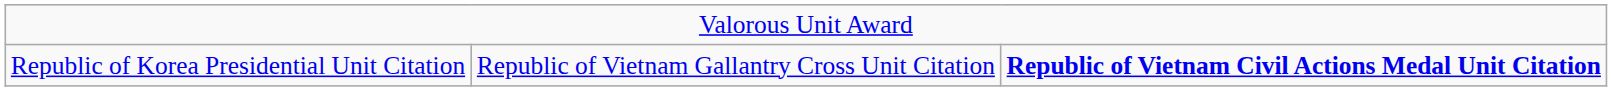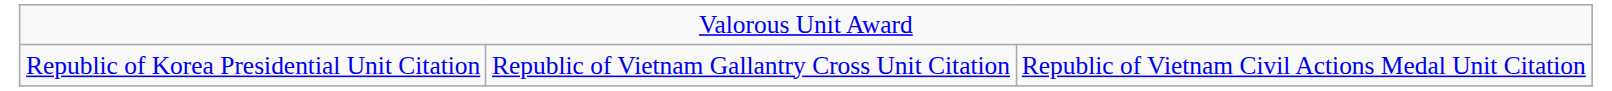(1304, 65) bold -> (1304, 65) normal
